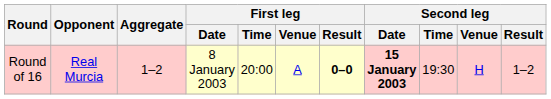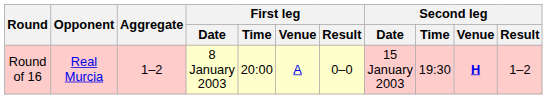(342, 69) bold -> (342, 69) normal
(392, 69) bold -> (390, 69) normal
(479, 69) normal -> (476, 69) bold
